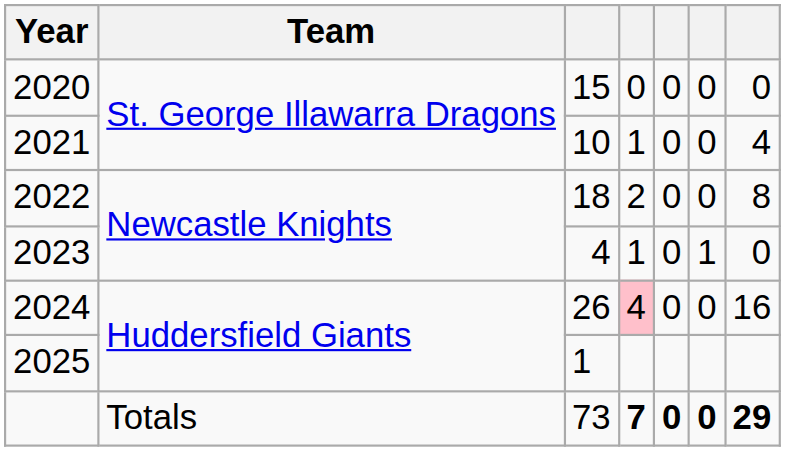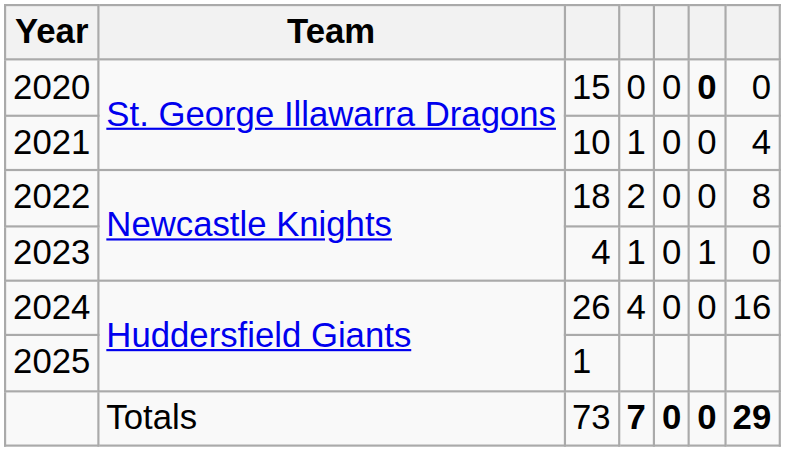(707, 87) normal -> (707, 87) bold
(636, 307) pink background -> (636, 307) no background
